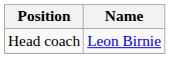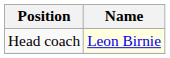(124, 41) no background -> (124, 41) lightyellow background
